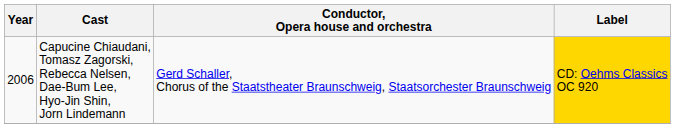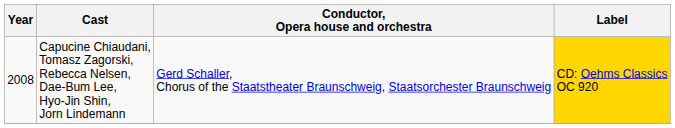(20, 80) 2006 -> (20, 80) 2008
